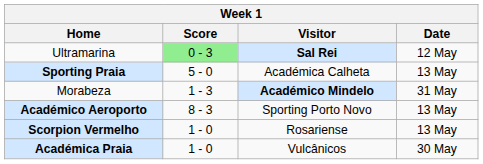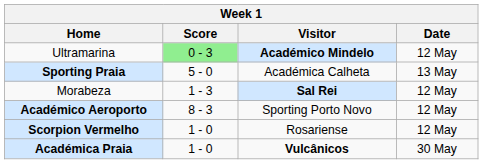(317, 53) Sal Rei -> (317, 53) Académico Mindelo
(317, 91) Académico Mindelo -> (317, 91) Sal Rei
(437, 91) 31 May -> (437, 91) 12 May
(437, 110) 13 May -> (437, 110) 12 May
(437, 130) 13 May -> (437, 130) 12 May
(317, 149) normal -> (317, 149) bold
